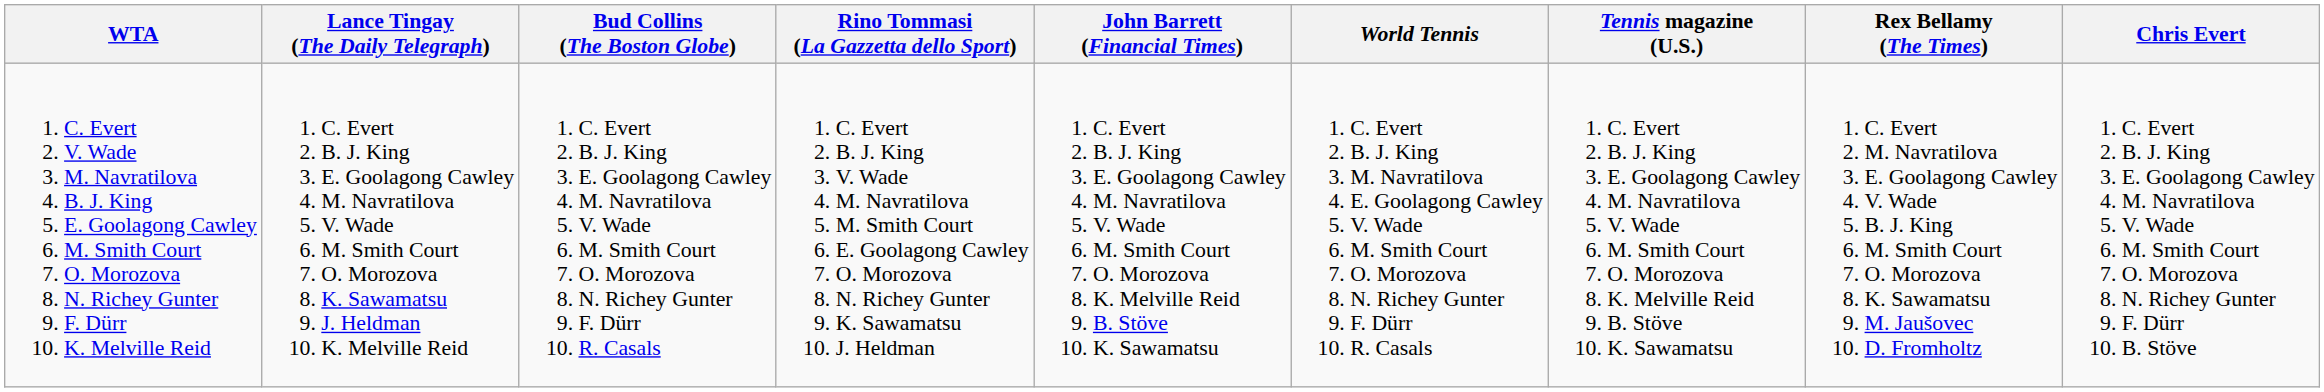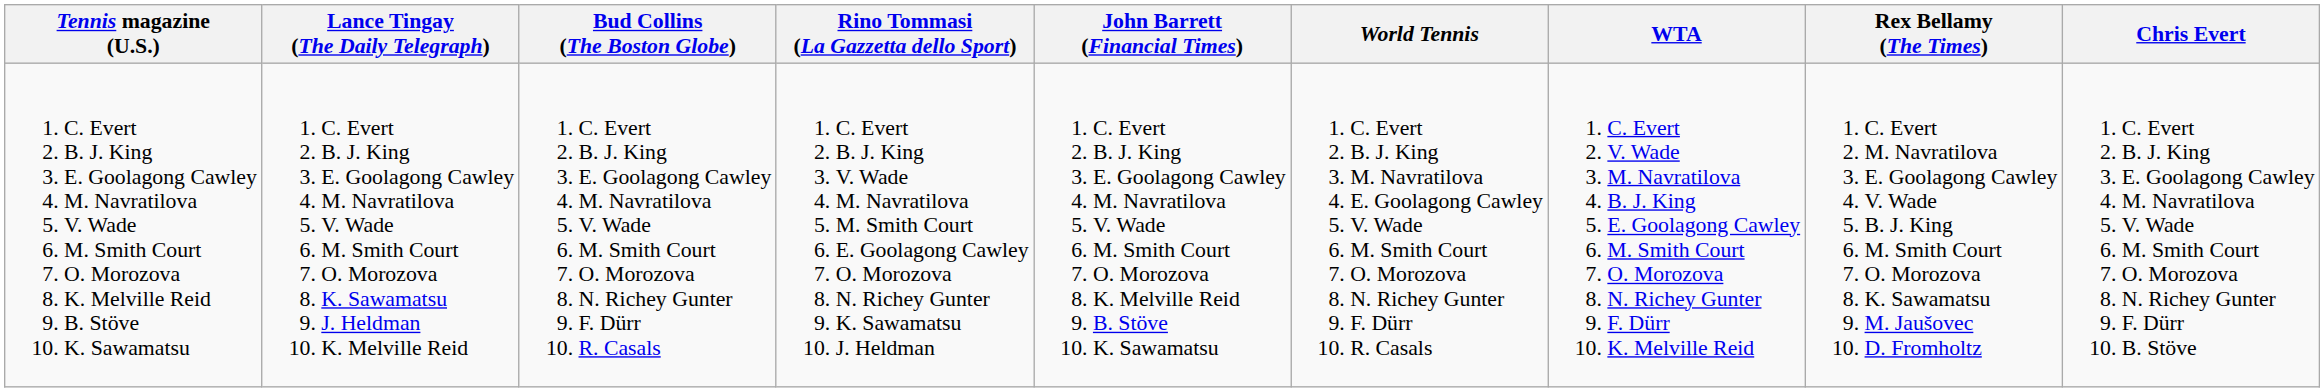columns swapped: (133, 33) <-> (1677, 33)
